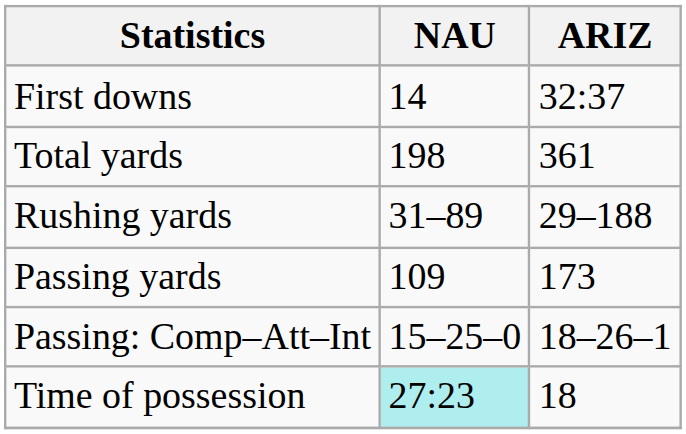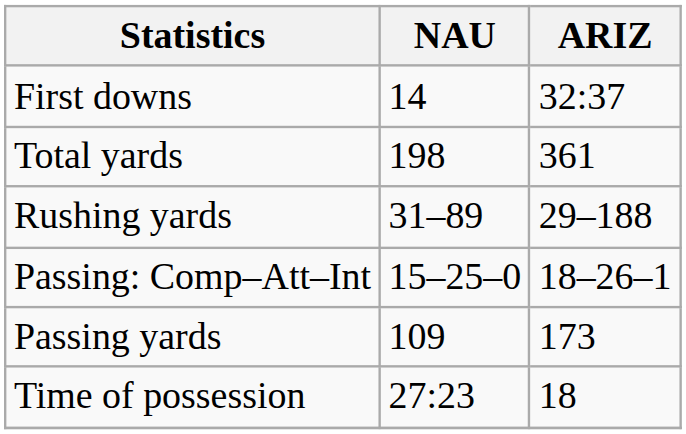rows swapped: (118, 276) <-> (192, 336)
(432, 396) paleturquoise background -> (432, 396) no background
